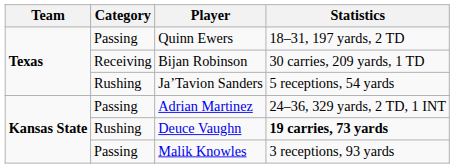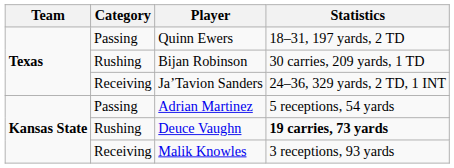(123, 61) Receiving -> (118, 61) Rushing
(118, 83) Rushing -> (123, 83) Receiving
(332, 83) 5 receptions, 54 yards -> (358, 83) 24–36, 329 yards, 2 TD, 1 INT
(358, 106) 24–36, 329 yards, 2 TD, 1 INT -> (332, 106) 5 receptions, 54 yards
(116, 151) Passing -> (123, 151) Receiving
